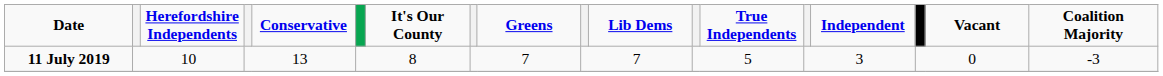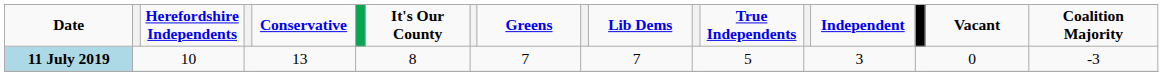(69, 58) no background -> (69, 58) lightblue background
